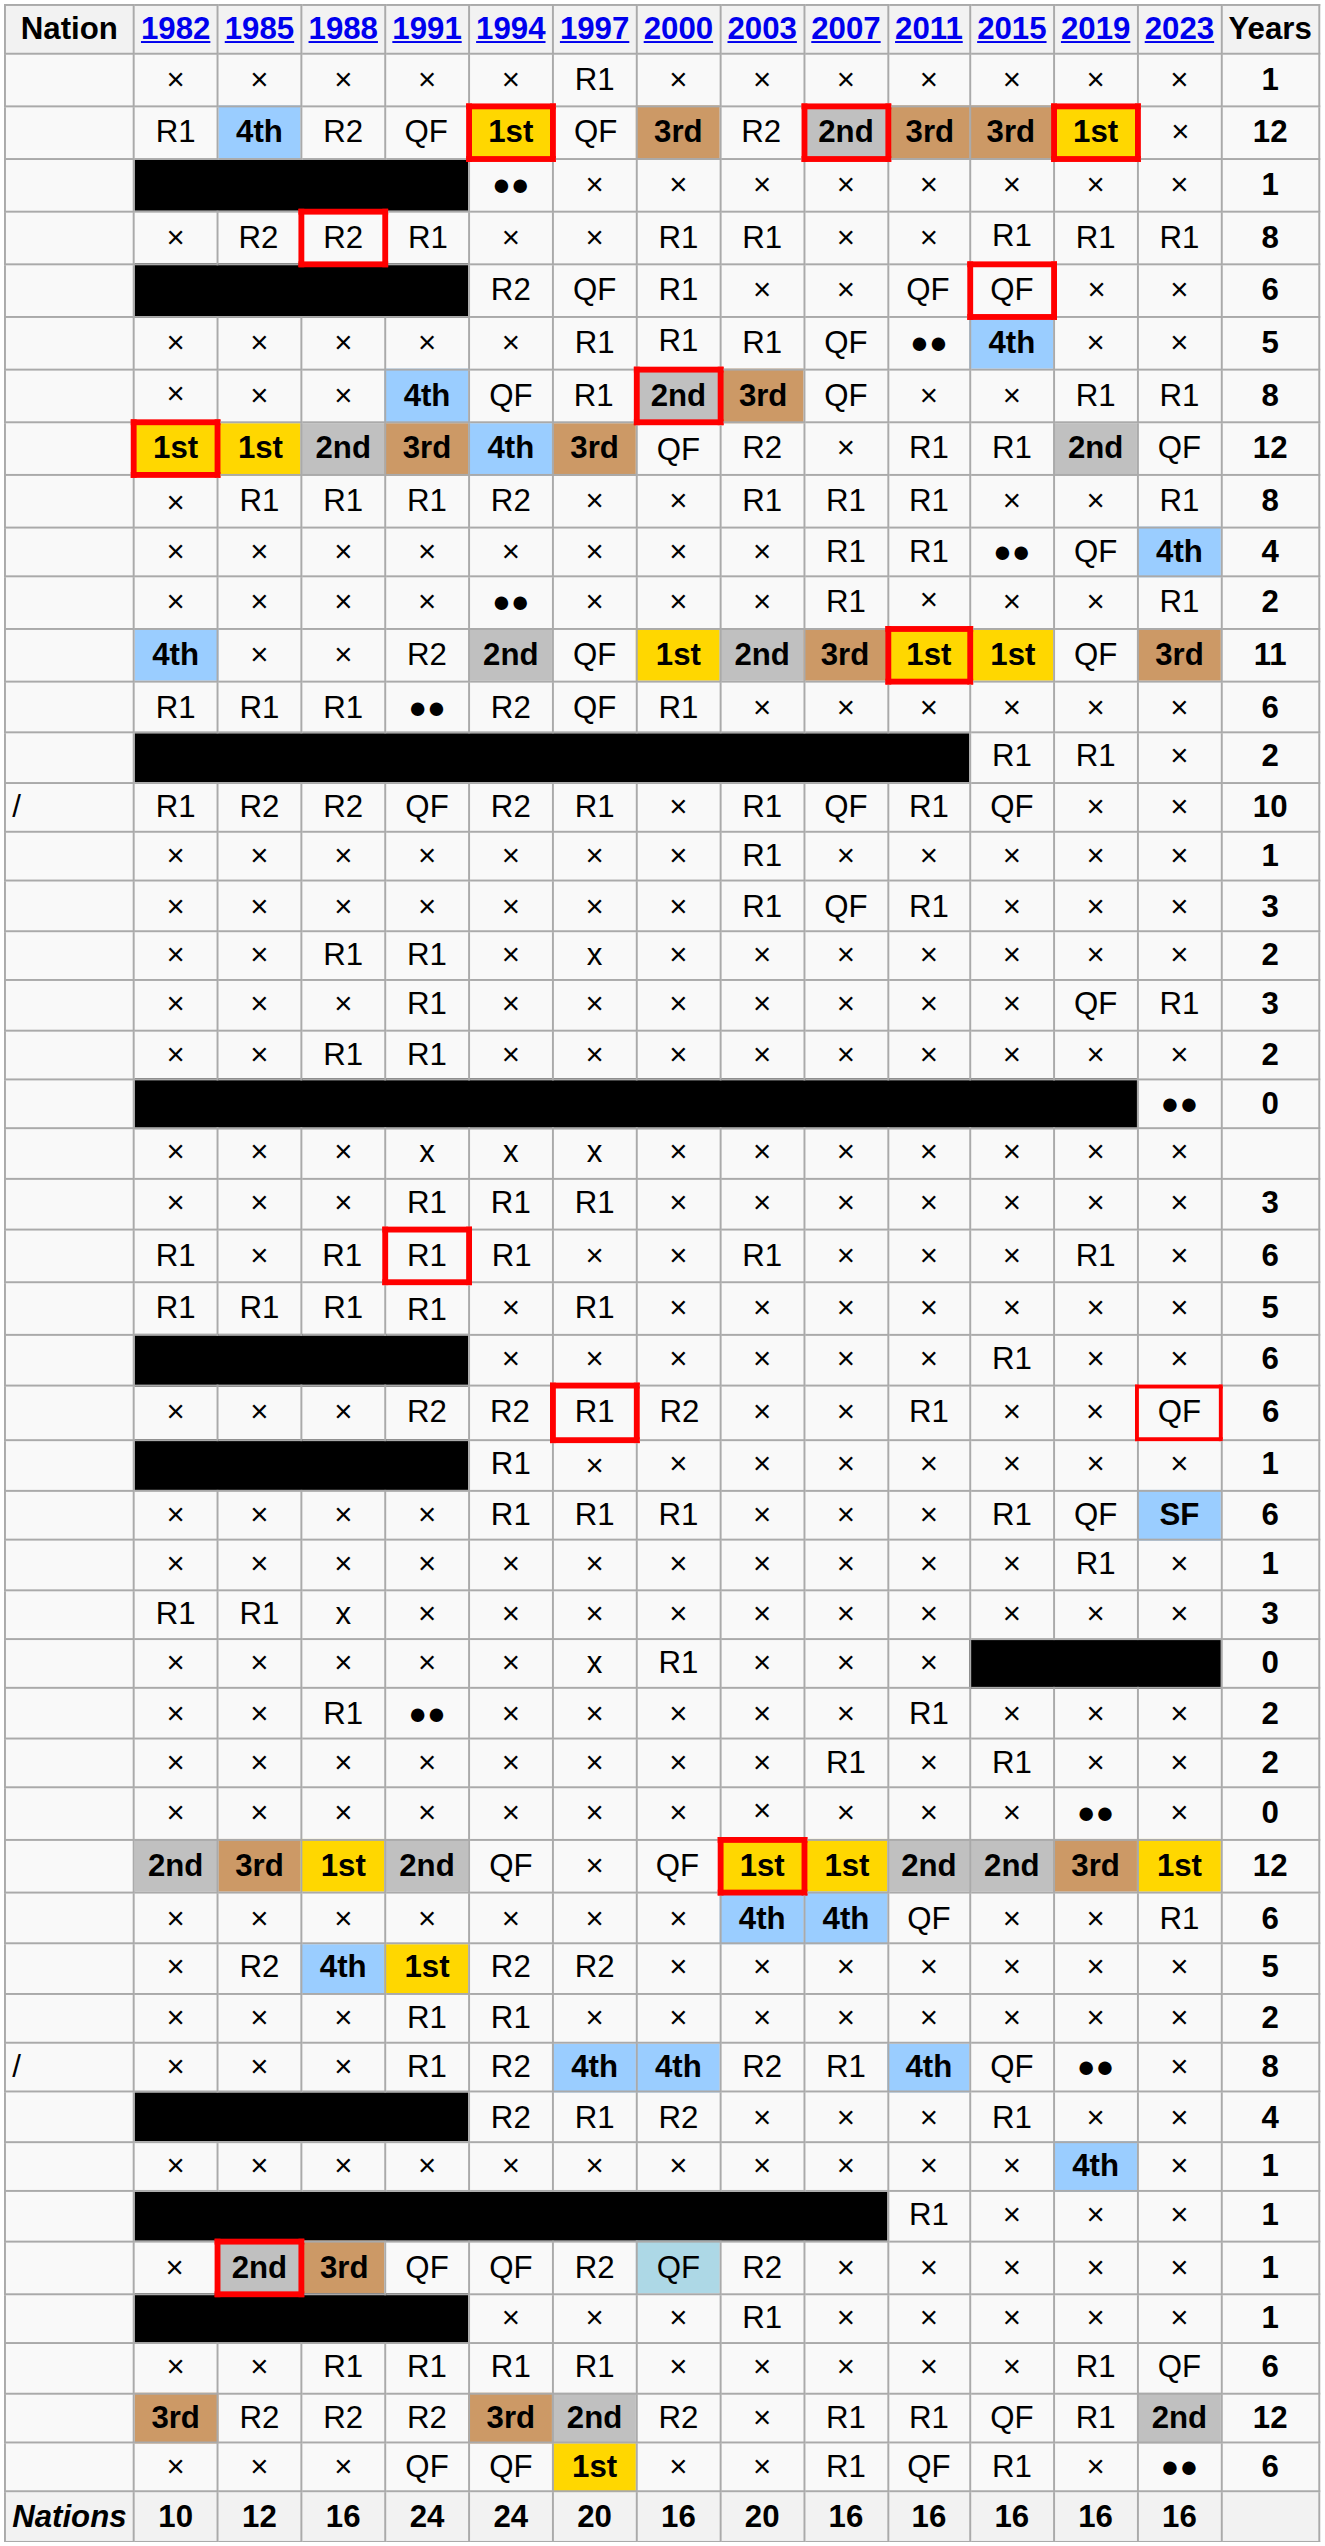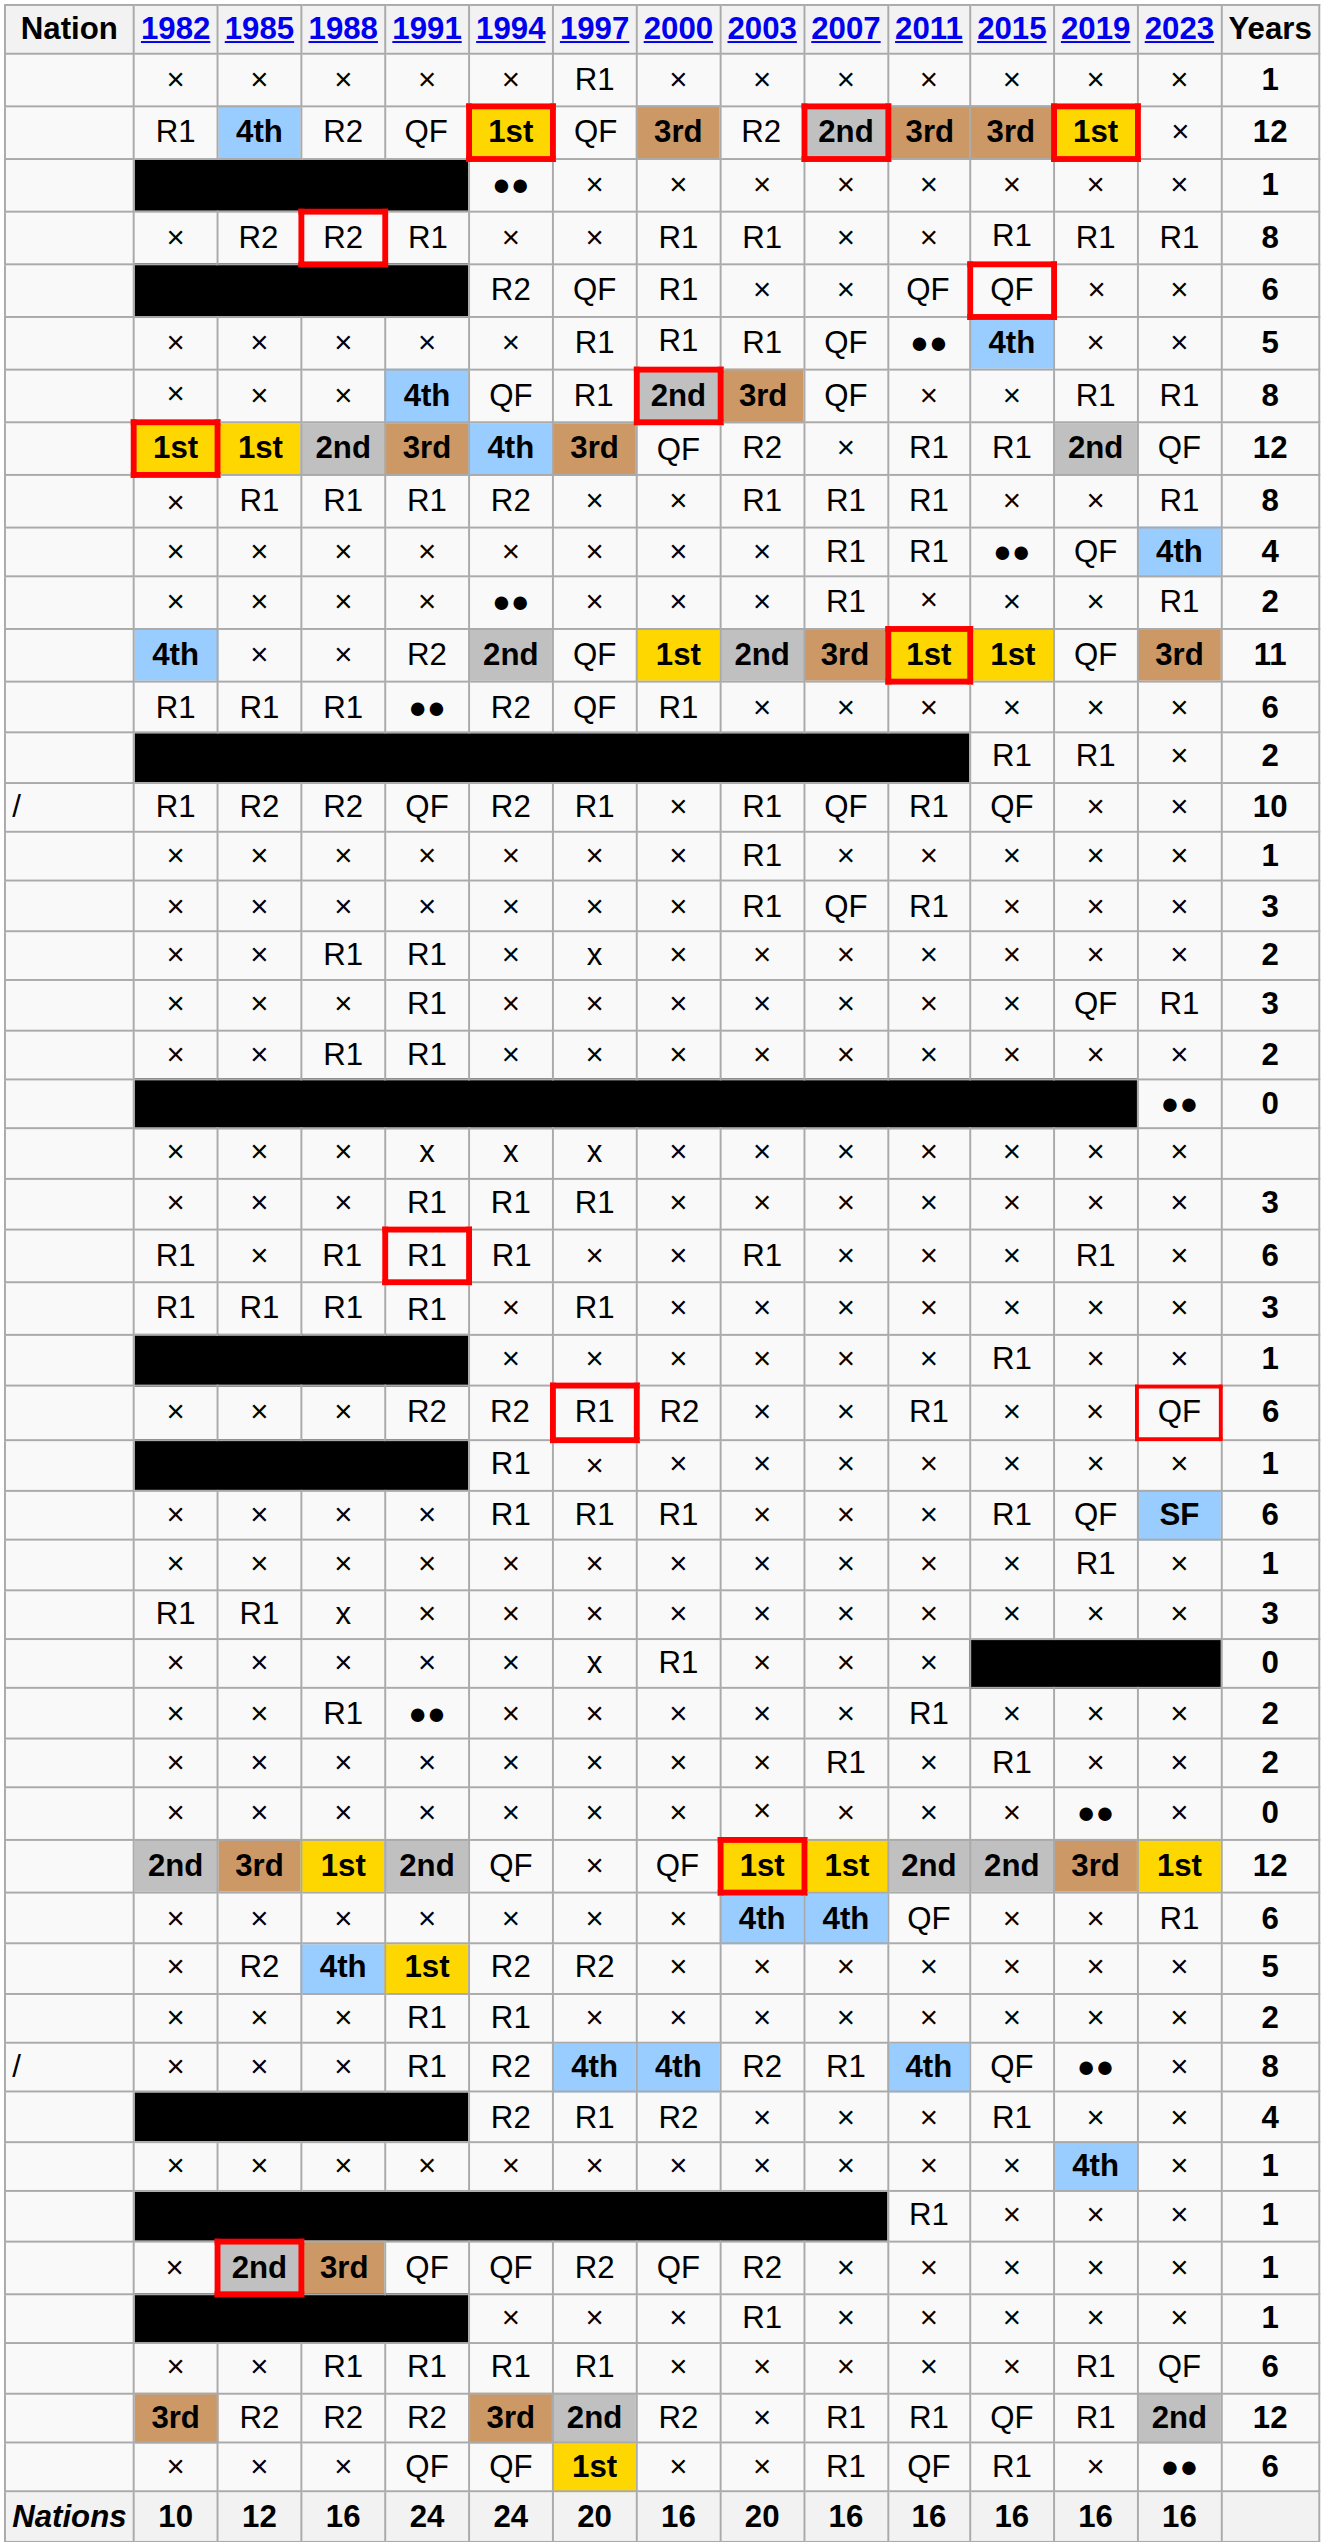(1270, 1308) 5 -> (1270, 1308) 3
(1270, 1359) 6 -> (1270, 1359) 1
(678, 2266) lightblue background -> (678, 2266) no background
